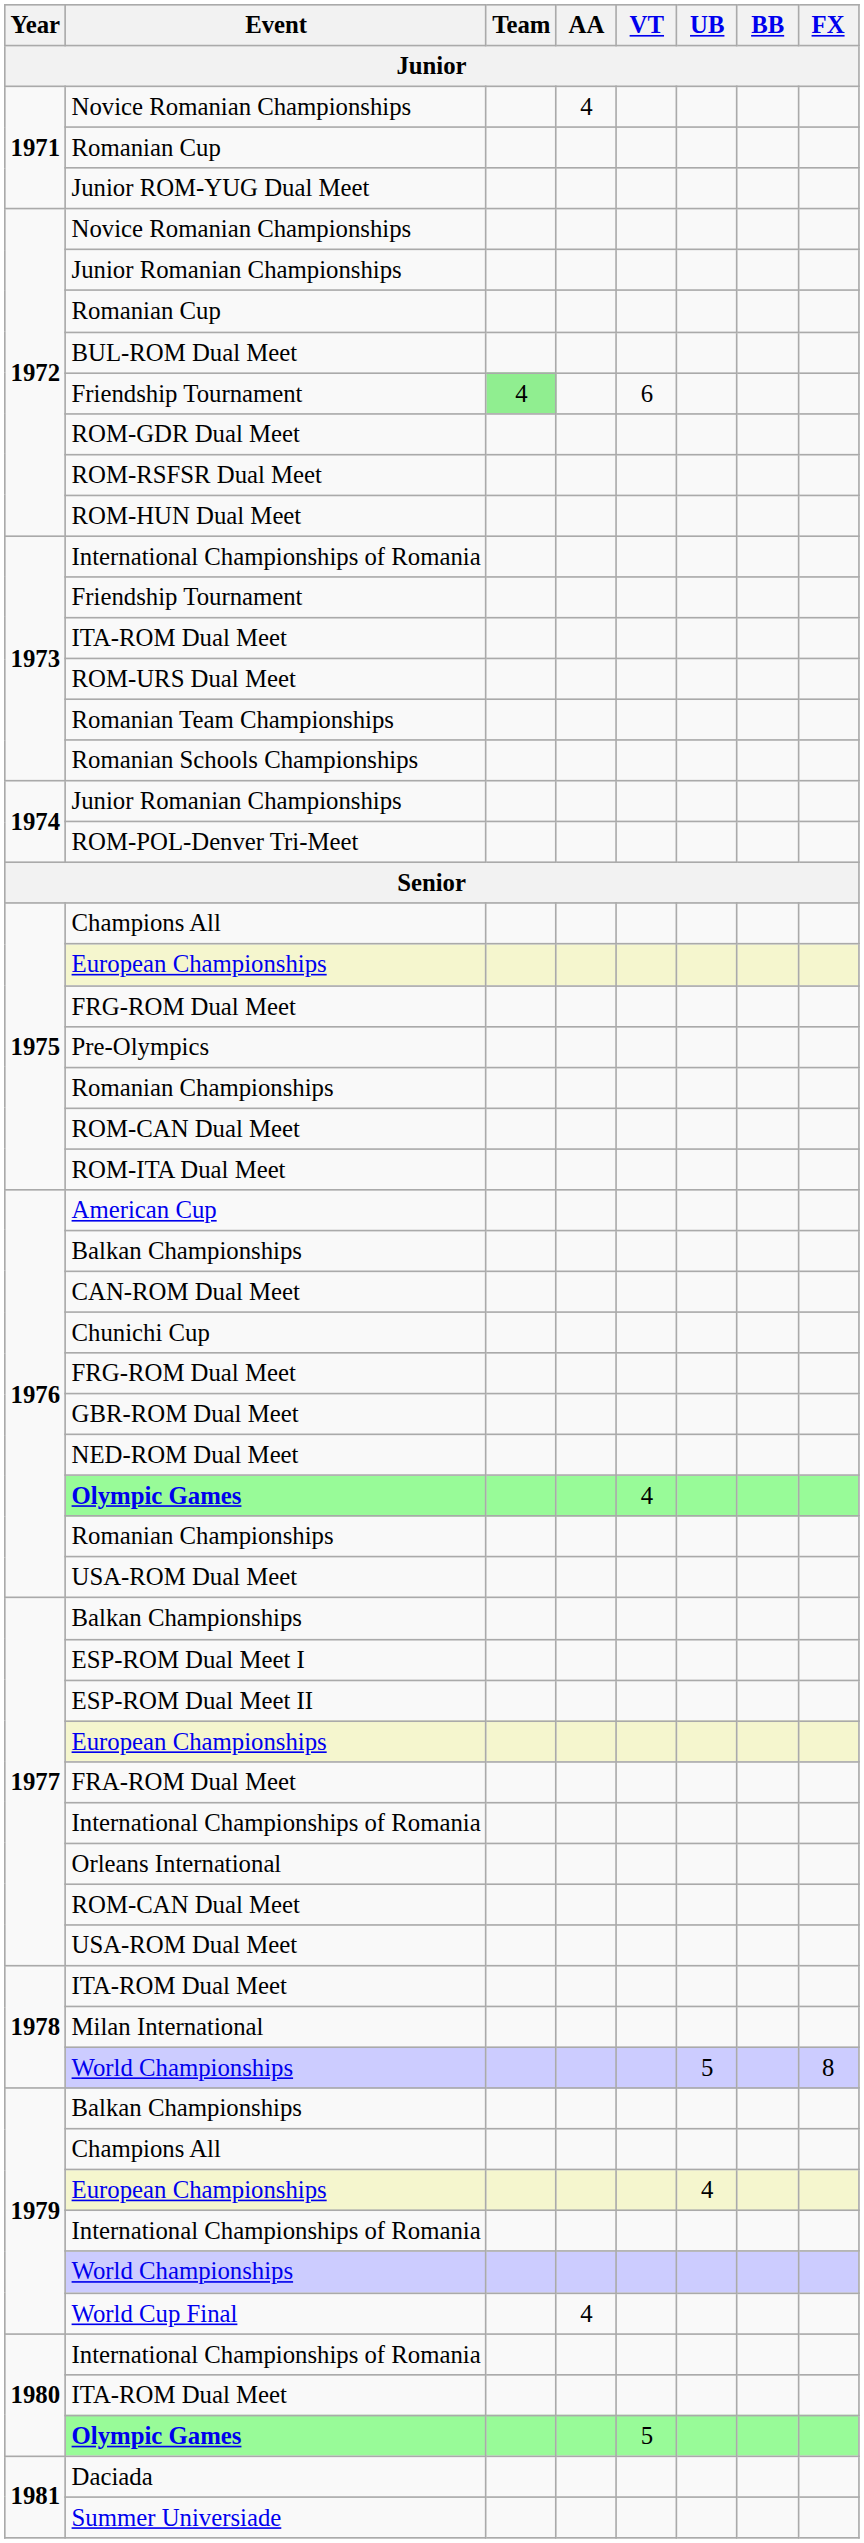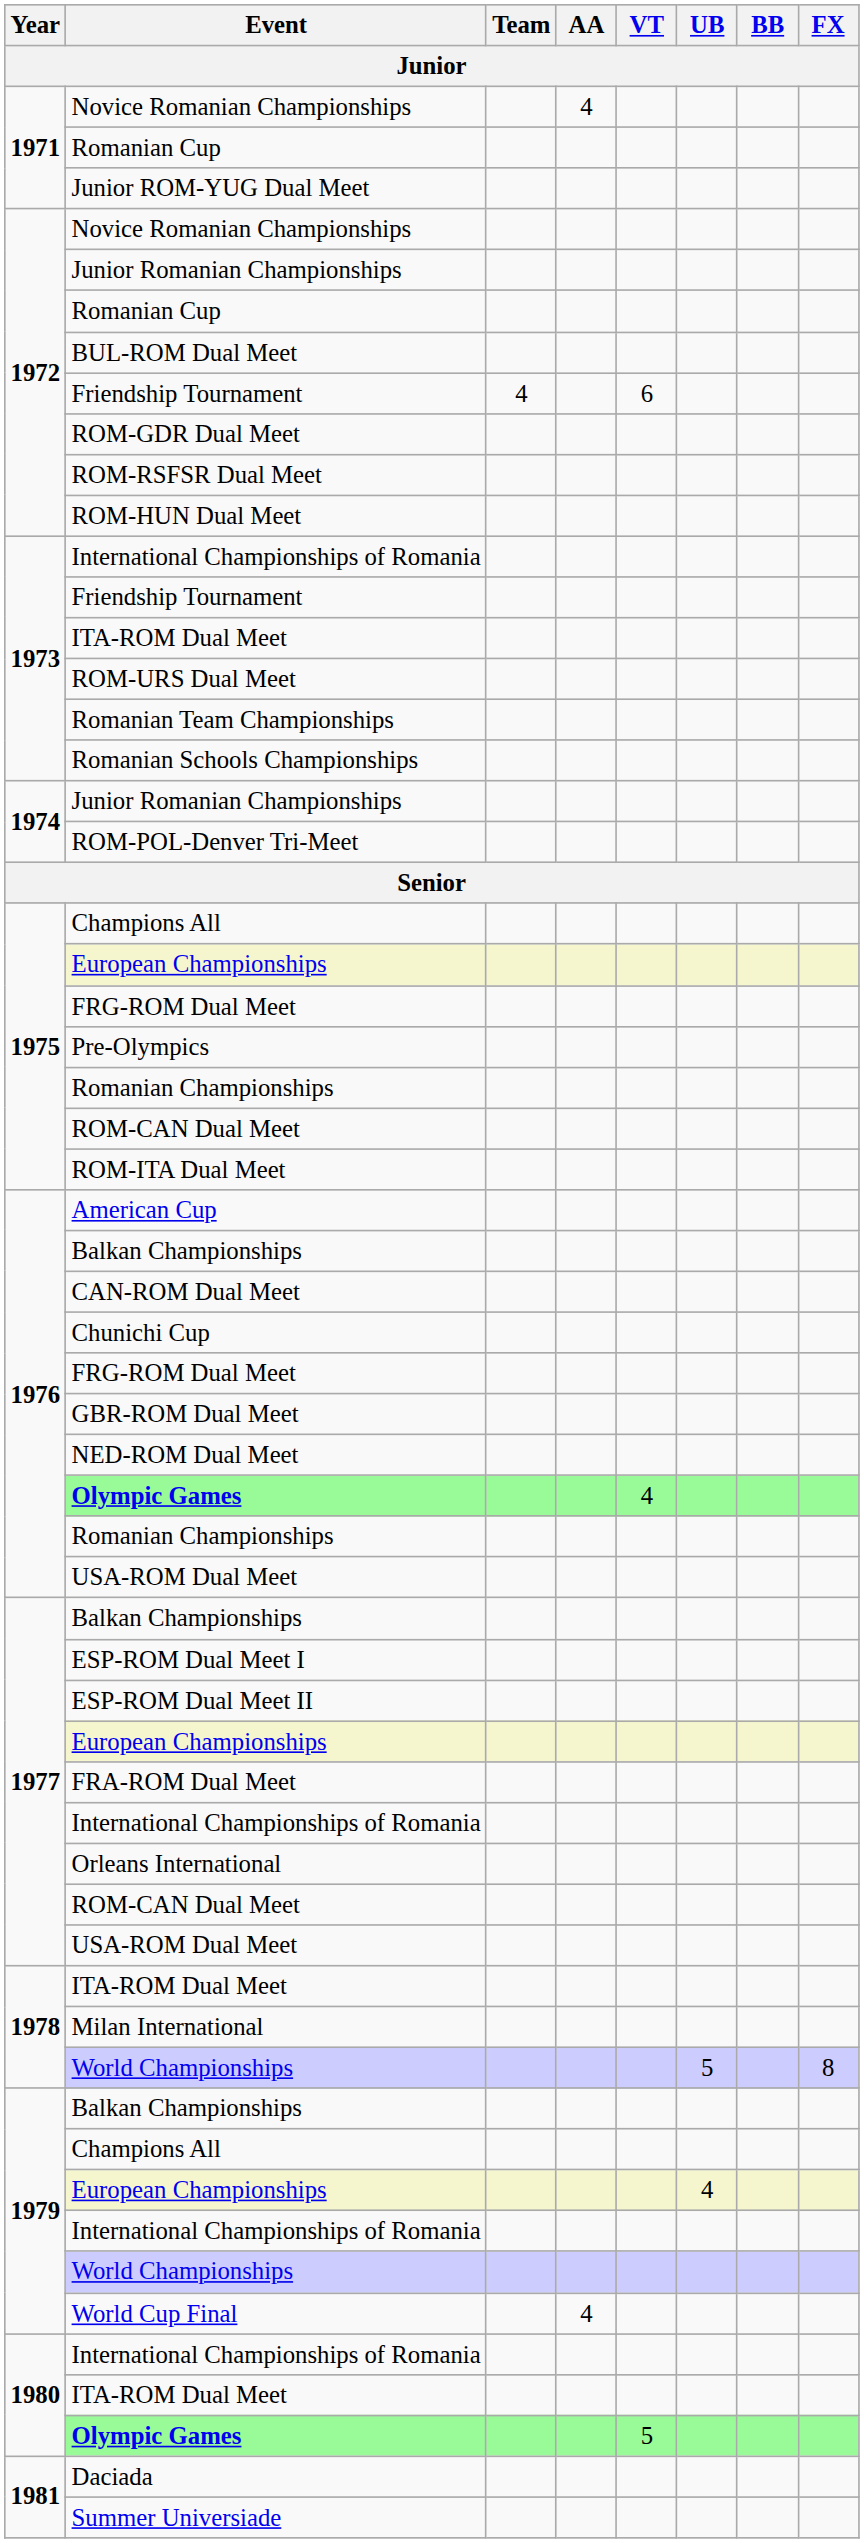(521, 392) lightgreen background -> (521, 392) no background
